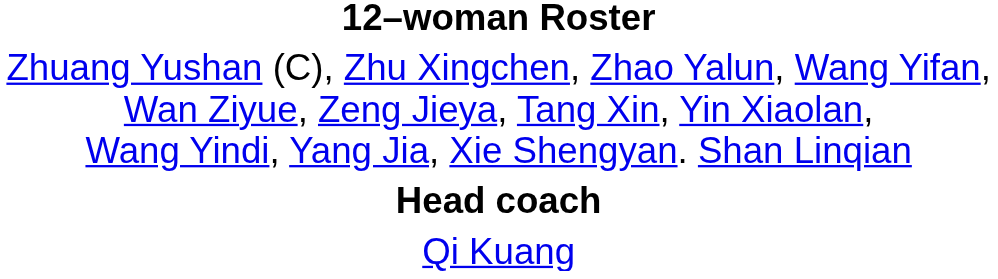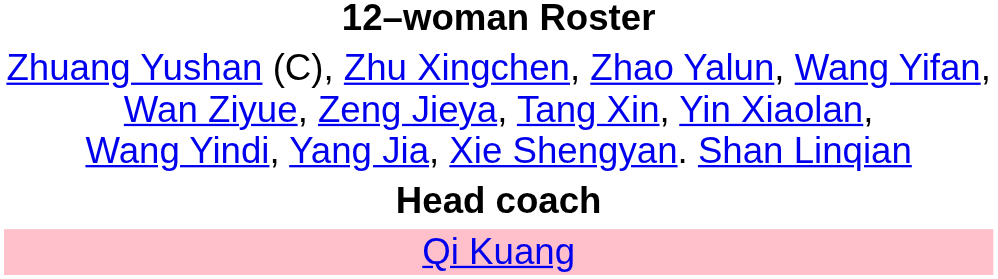(499, 251) no background -> (499, 251) pink background
